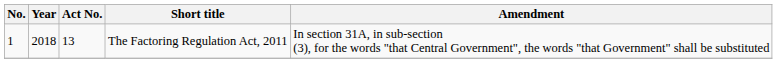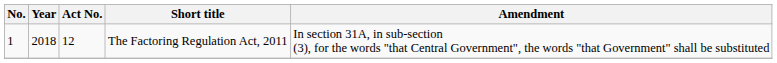(68, 41) 13 -> (68, 41) 12
